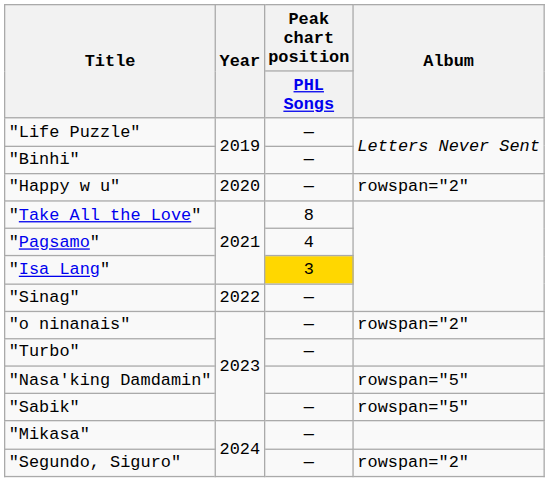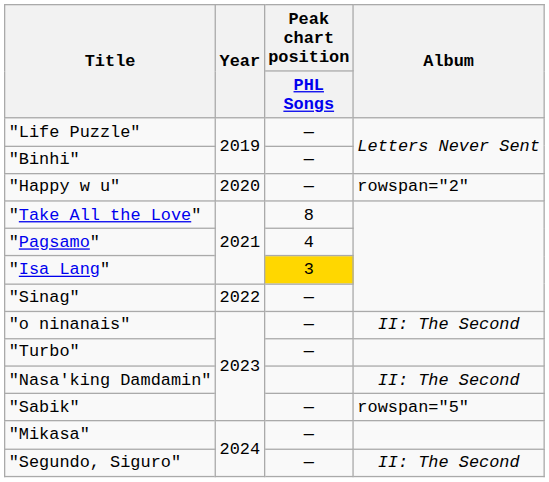(413, 325) rowspan="2" -> (449, 325) II: The Second
(413, 380) rowspan="5" -> (449, 380) II: The Second
(413, 463) rowspan="2" -> (449, 463) II: The Second
